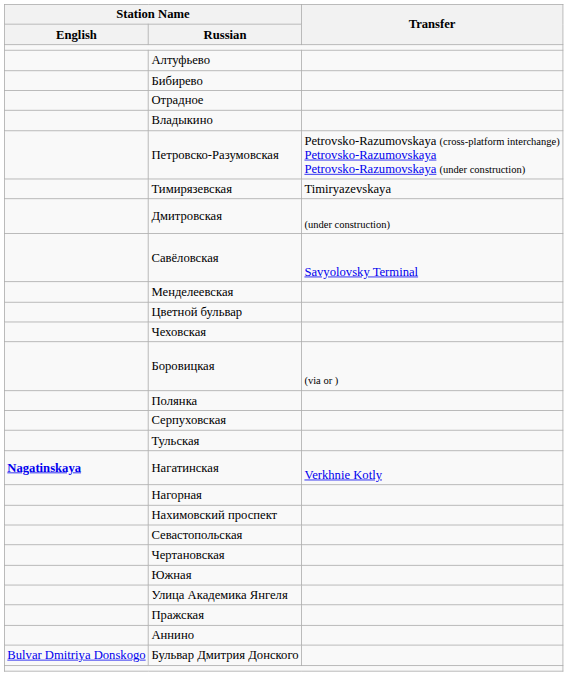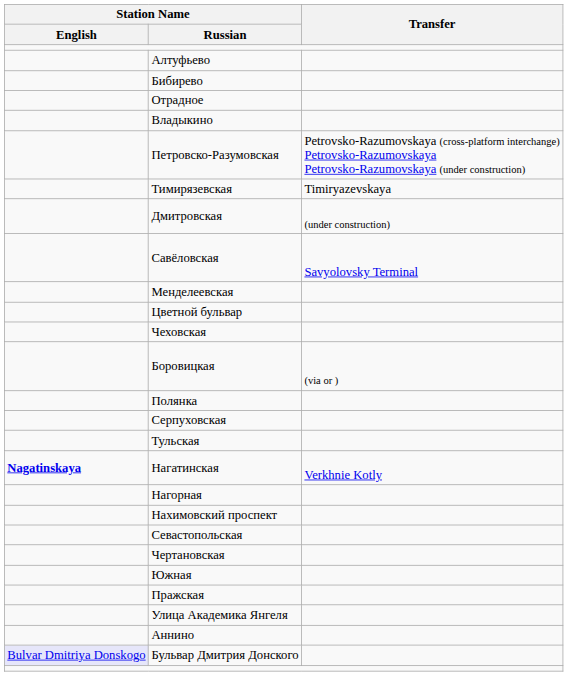rows swapped: (178, 615) <-> (220, 595)
(76, 655) no background -> (76, 655) lavender background
